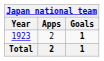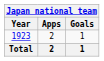(82, 37) bold -> (82, 37) normal
